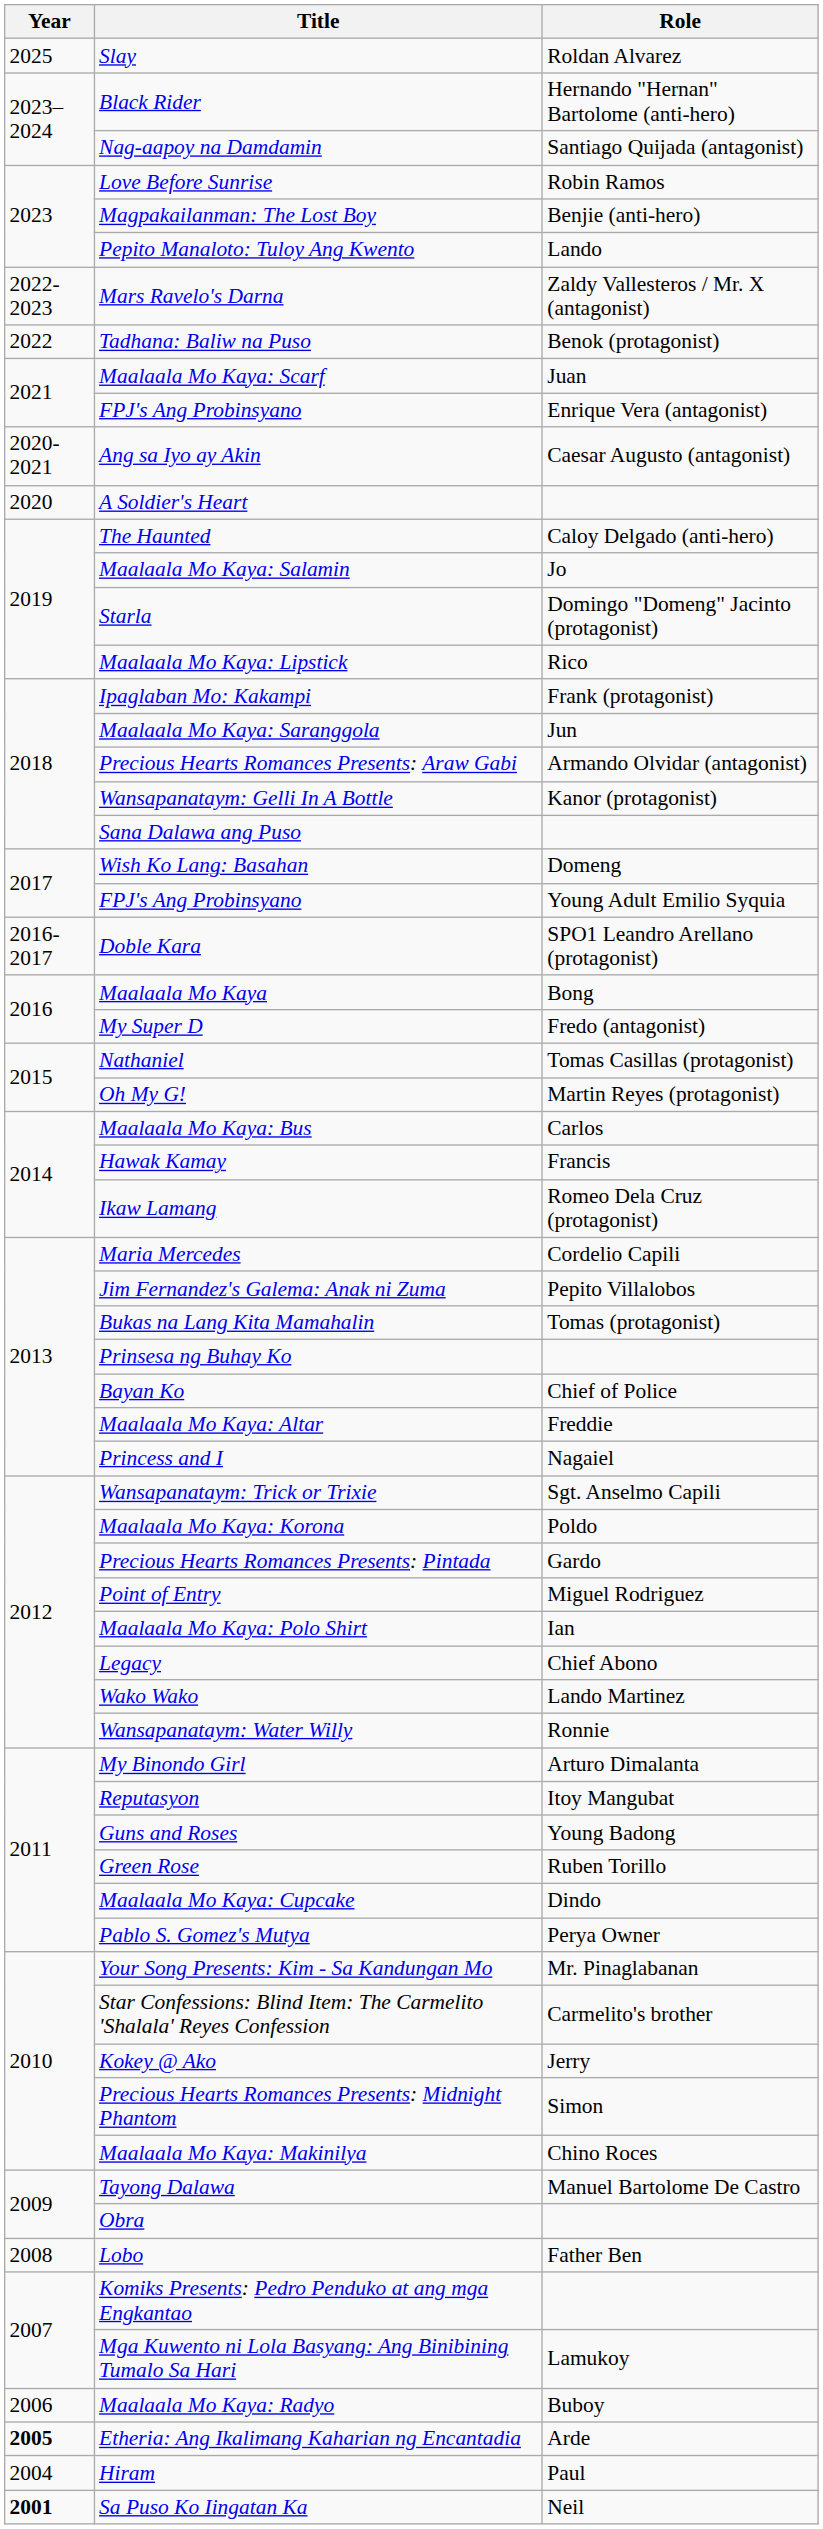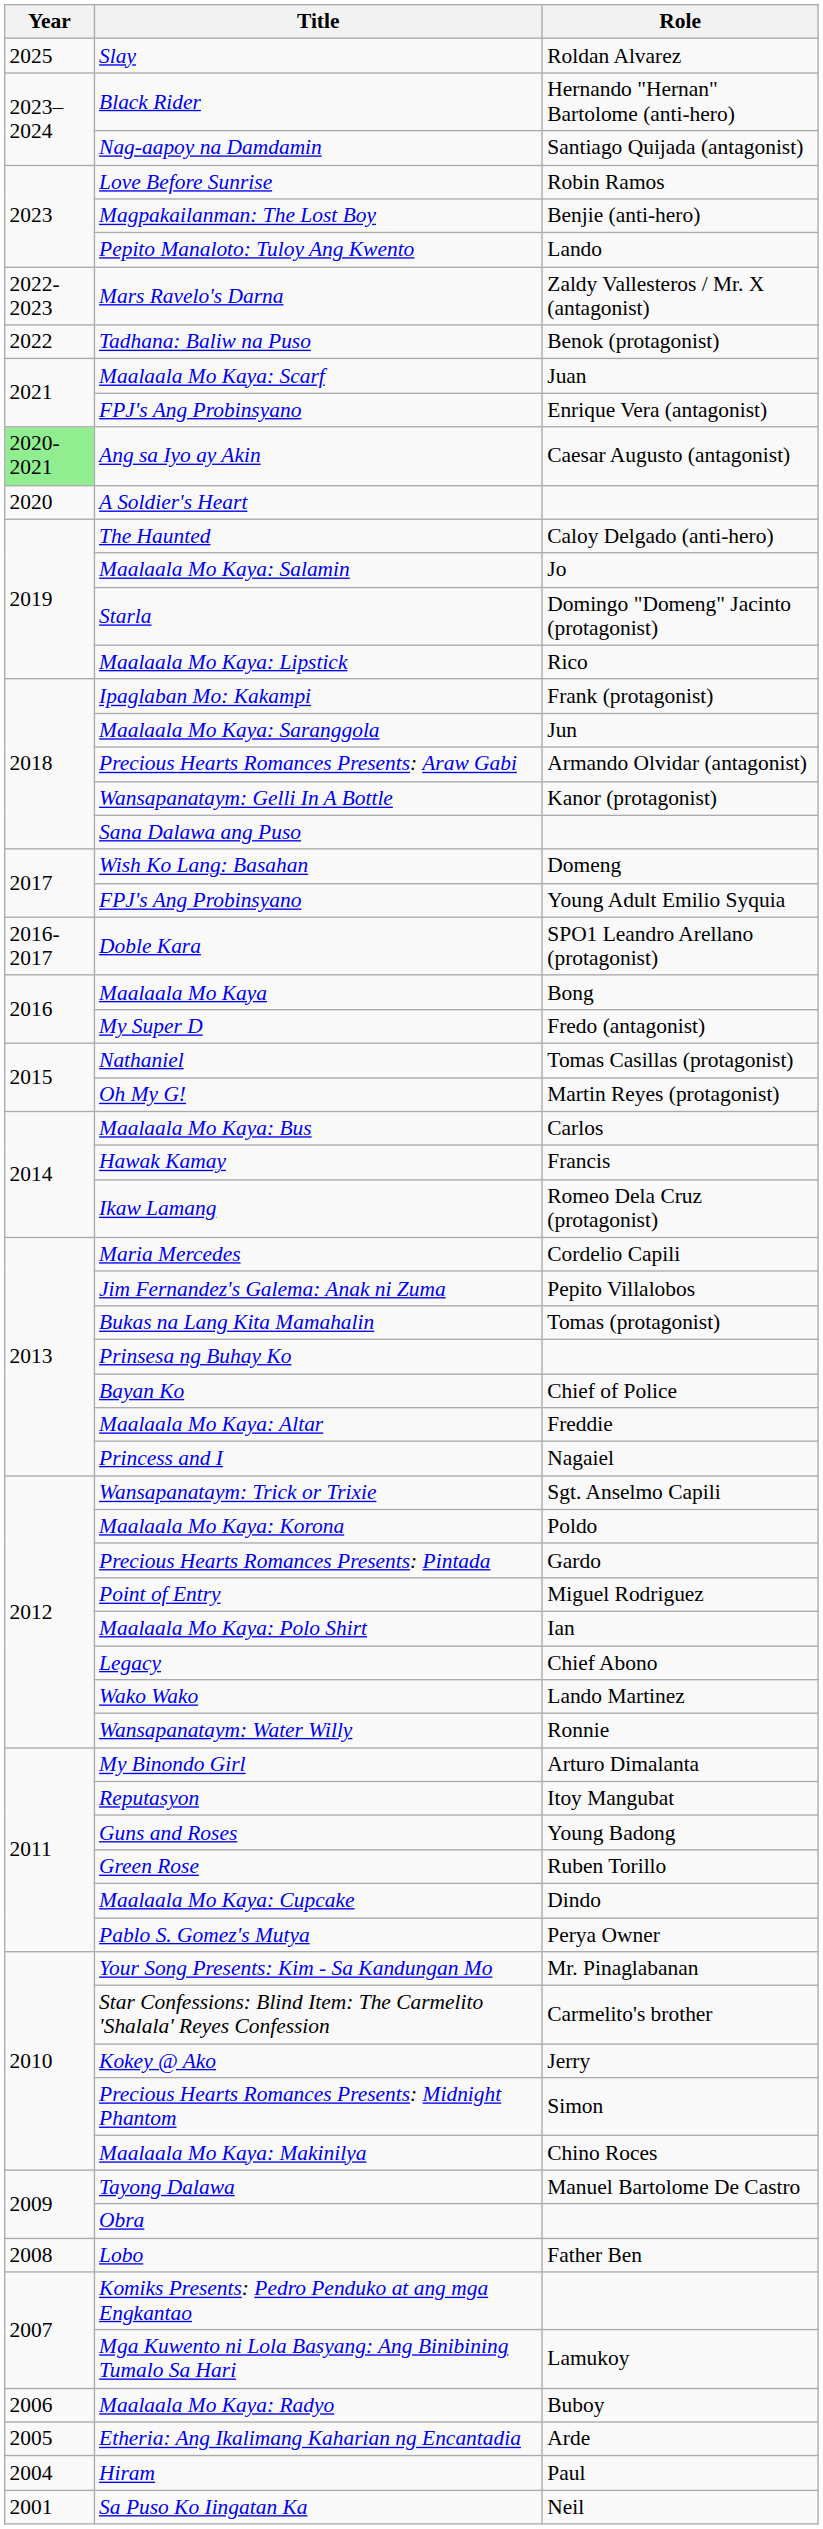(35, 455) no background -> (35, 455) lightgreen background
(31, 2438) bold -> (31, 2438) normal
(31, 2506) bold -> (31, 2506) normal
